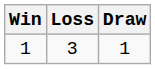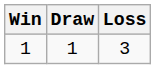columns swapped: (125, 20) <-> (72, 20)
